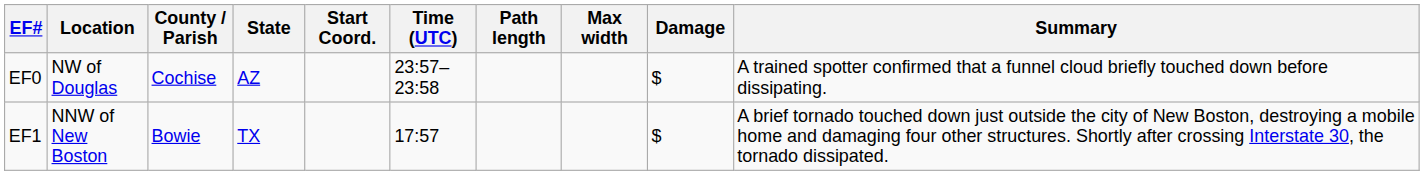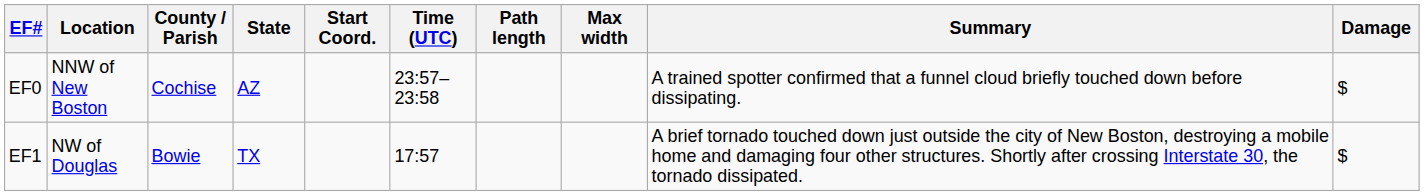columns swapped: (690, 28) <-> (1076, 28)
(84, 77) NW of Douglas -> (83, 87) NNW of New Boston
(83, 136) NNW of New Boston -> (84, 156) NW of Douglas
